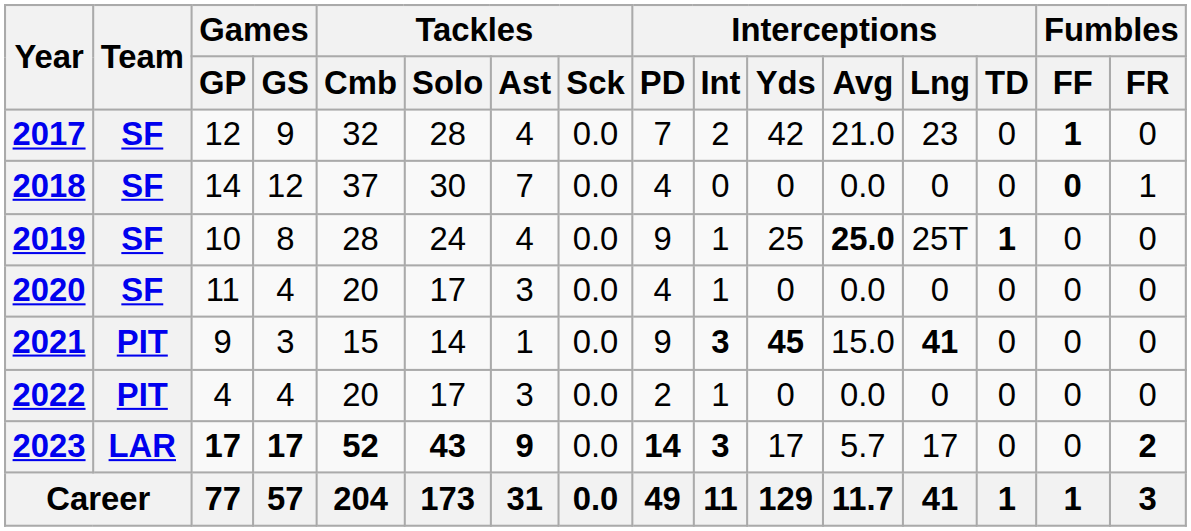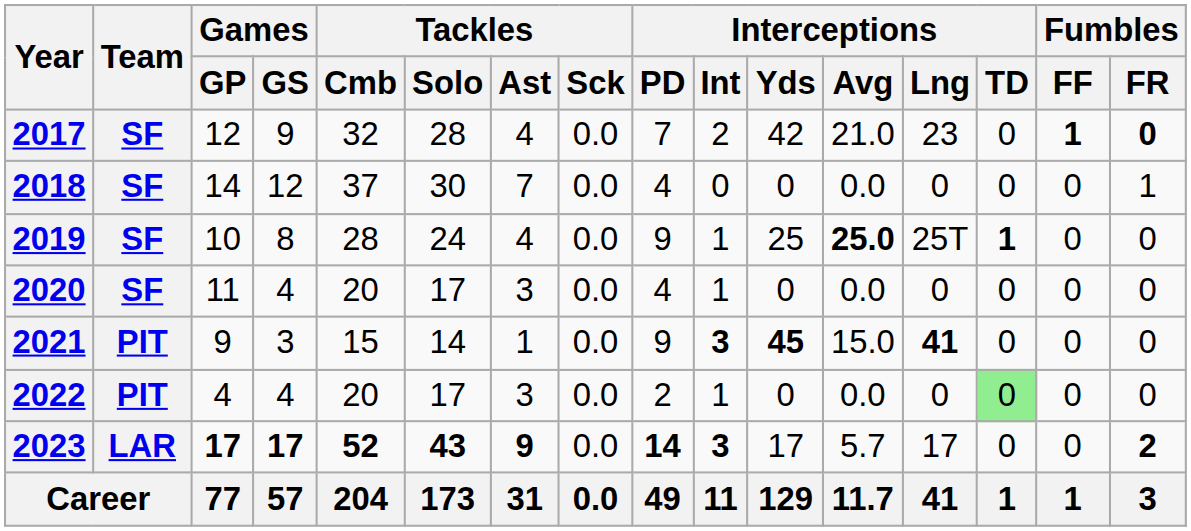(1148, 134) normal -> (1148, 134) bold
(1073, 186) bold -> (1073, 186) normal
(1007, 394) no background -> (1007, 394) lightgreen background
